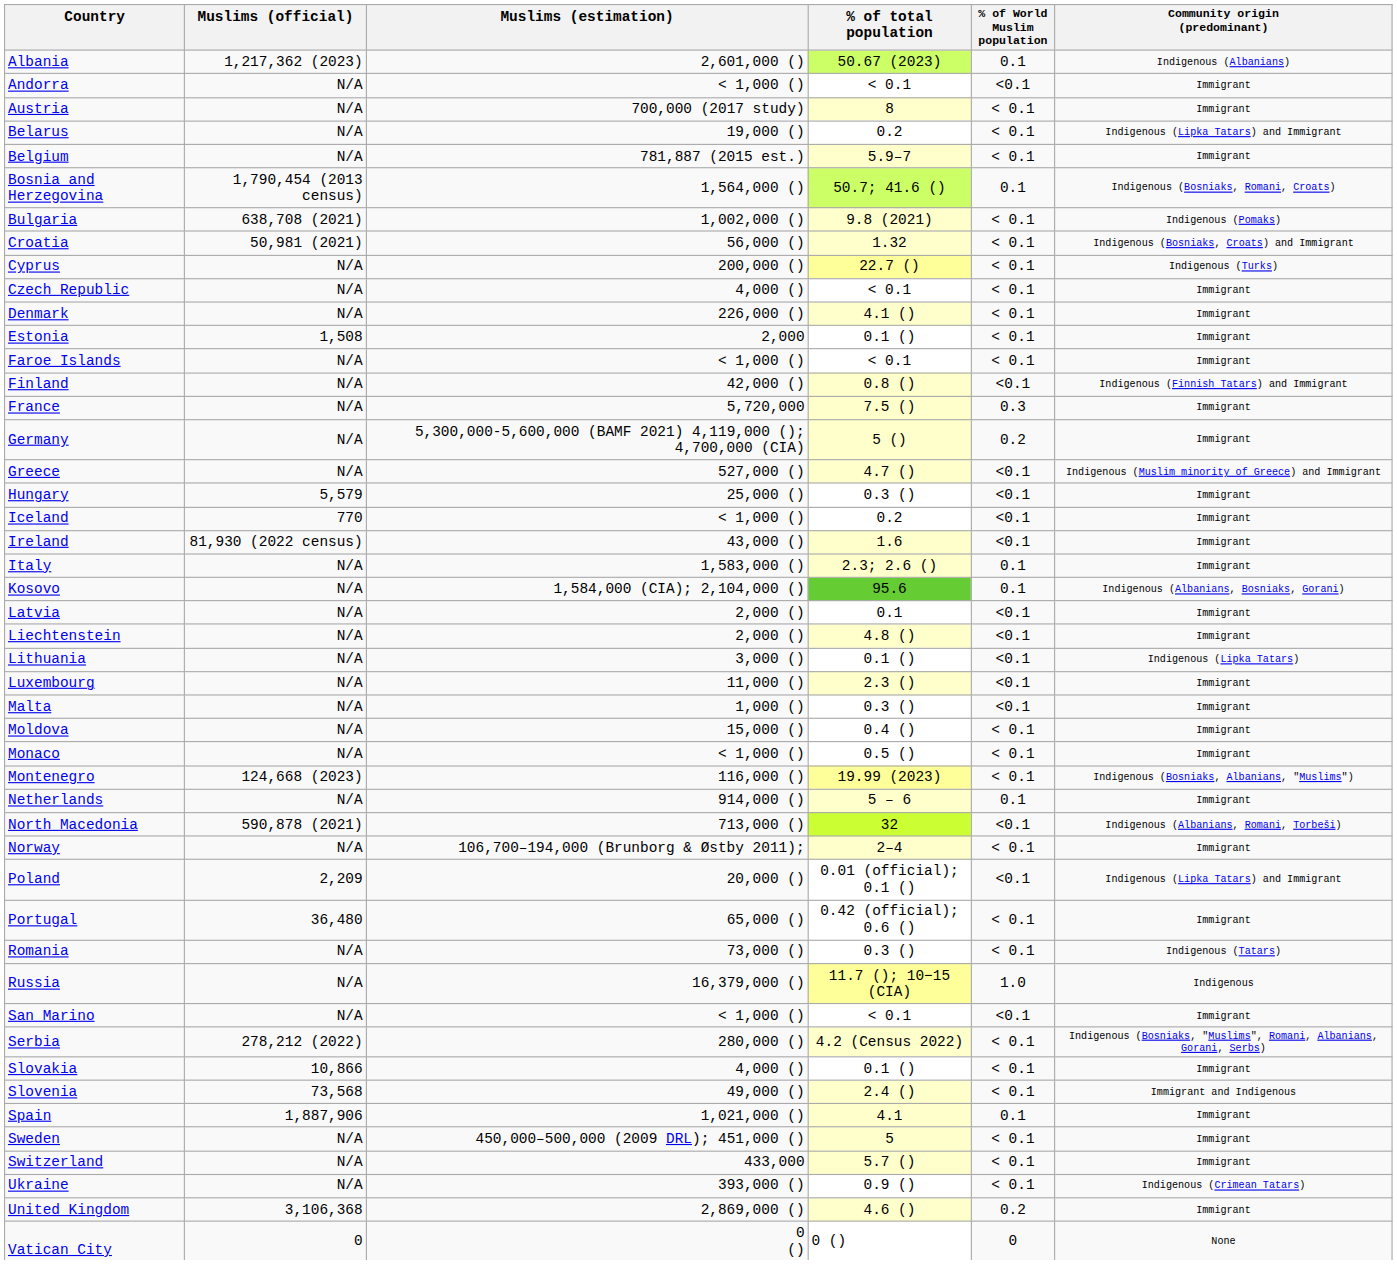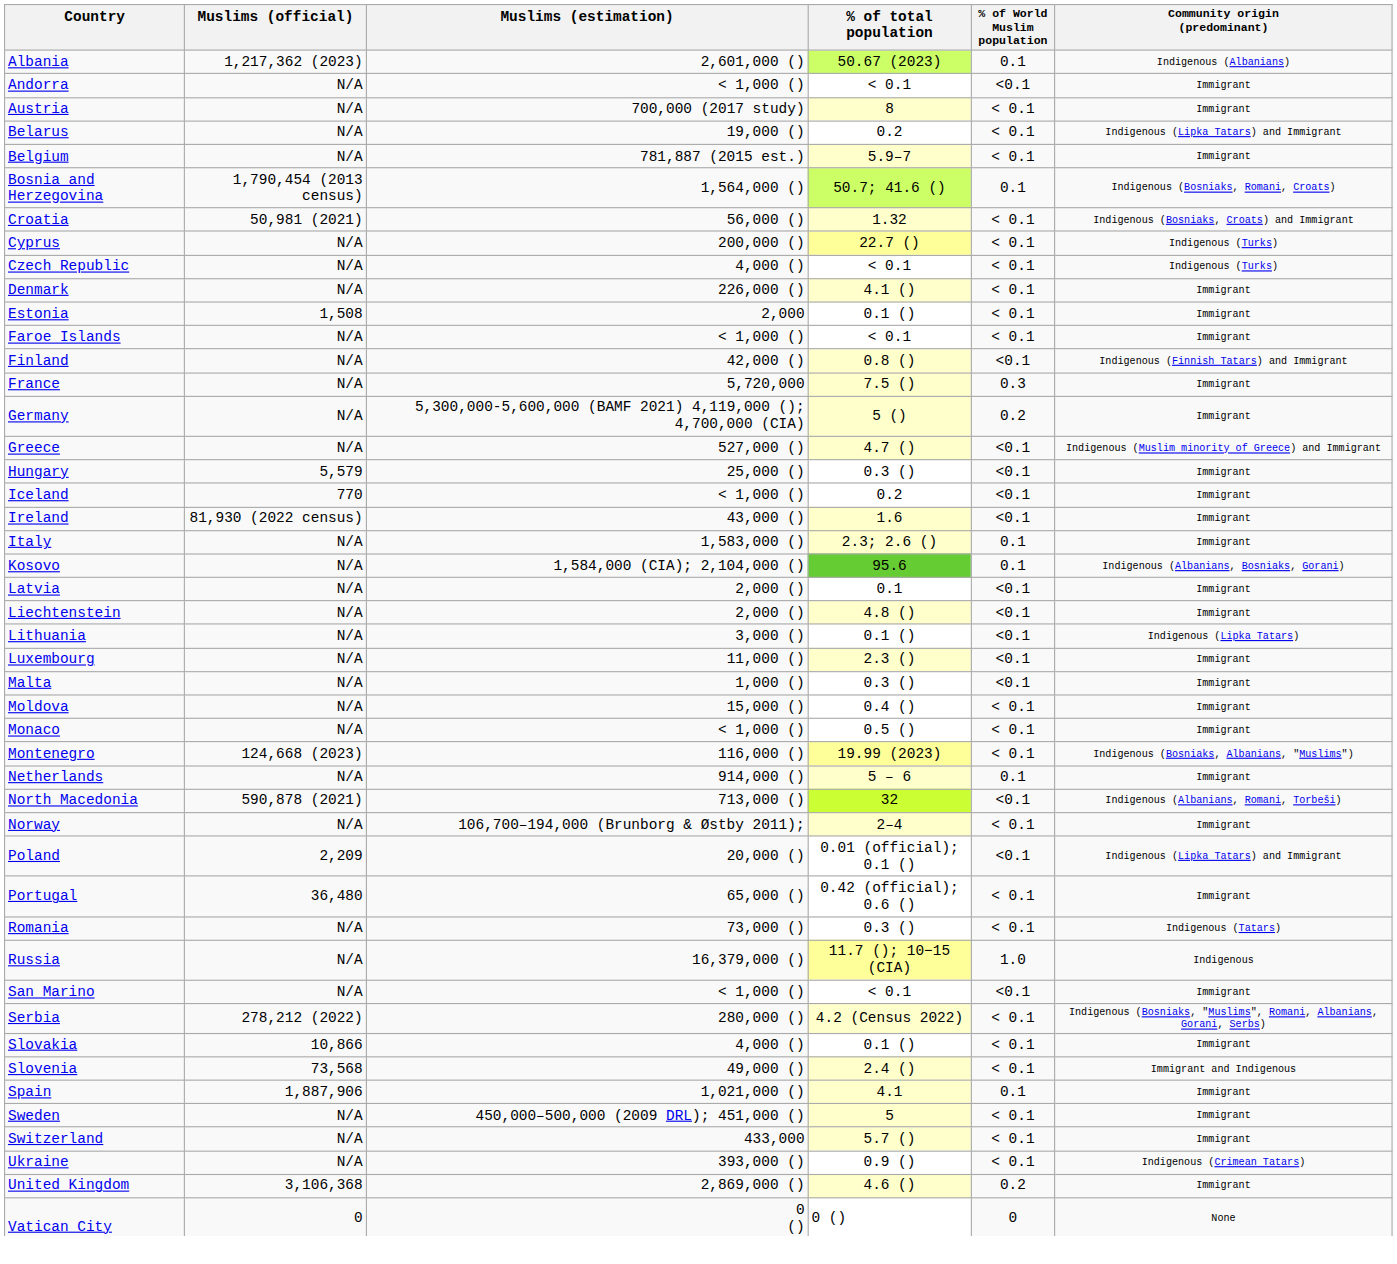- row: (43, 220)
(1223, 290) Immigrant -> (1223, 267) Indigenous (Turks)
